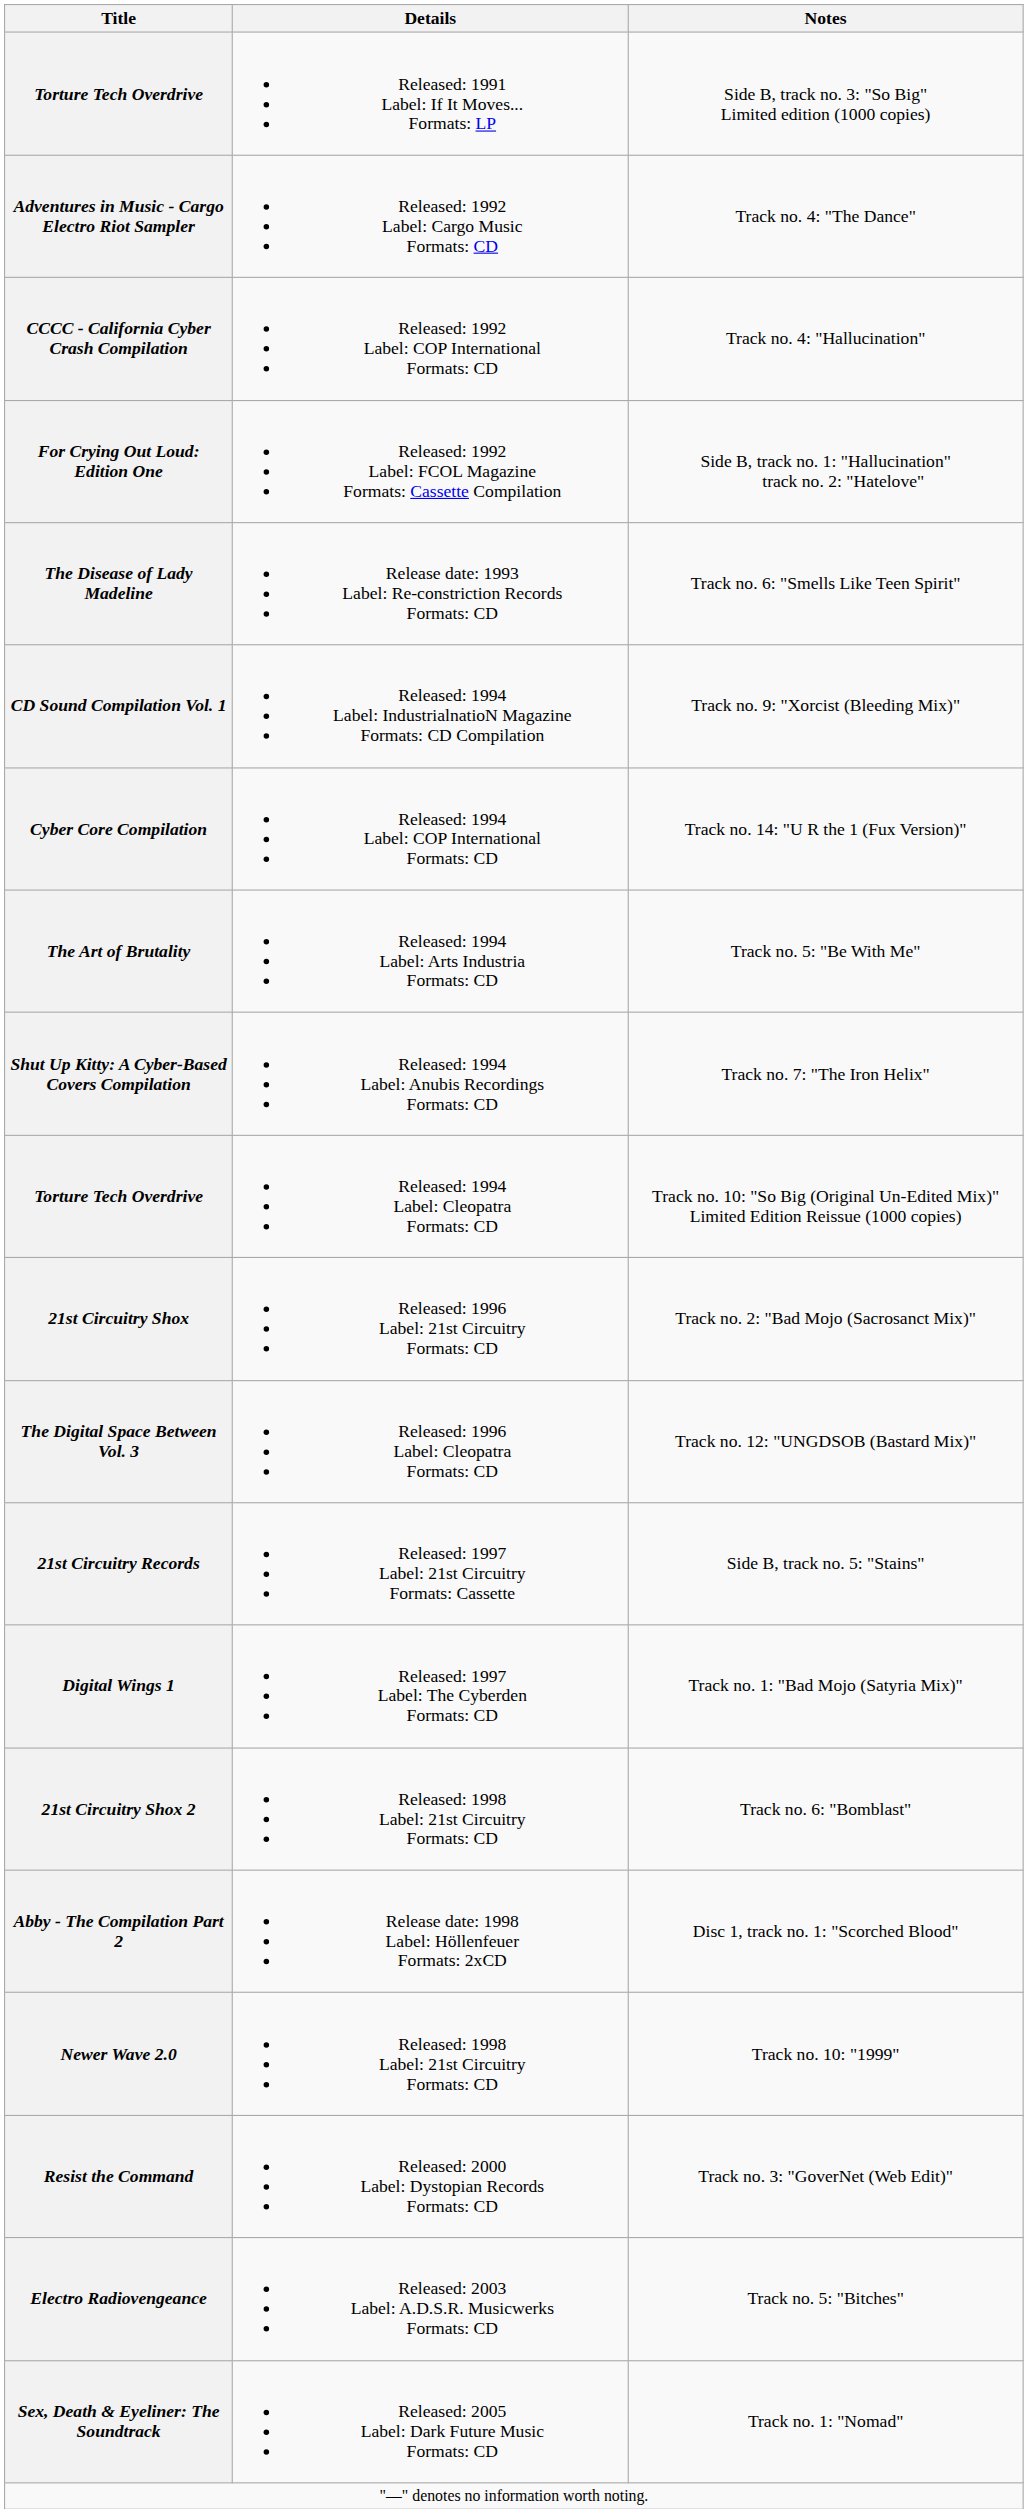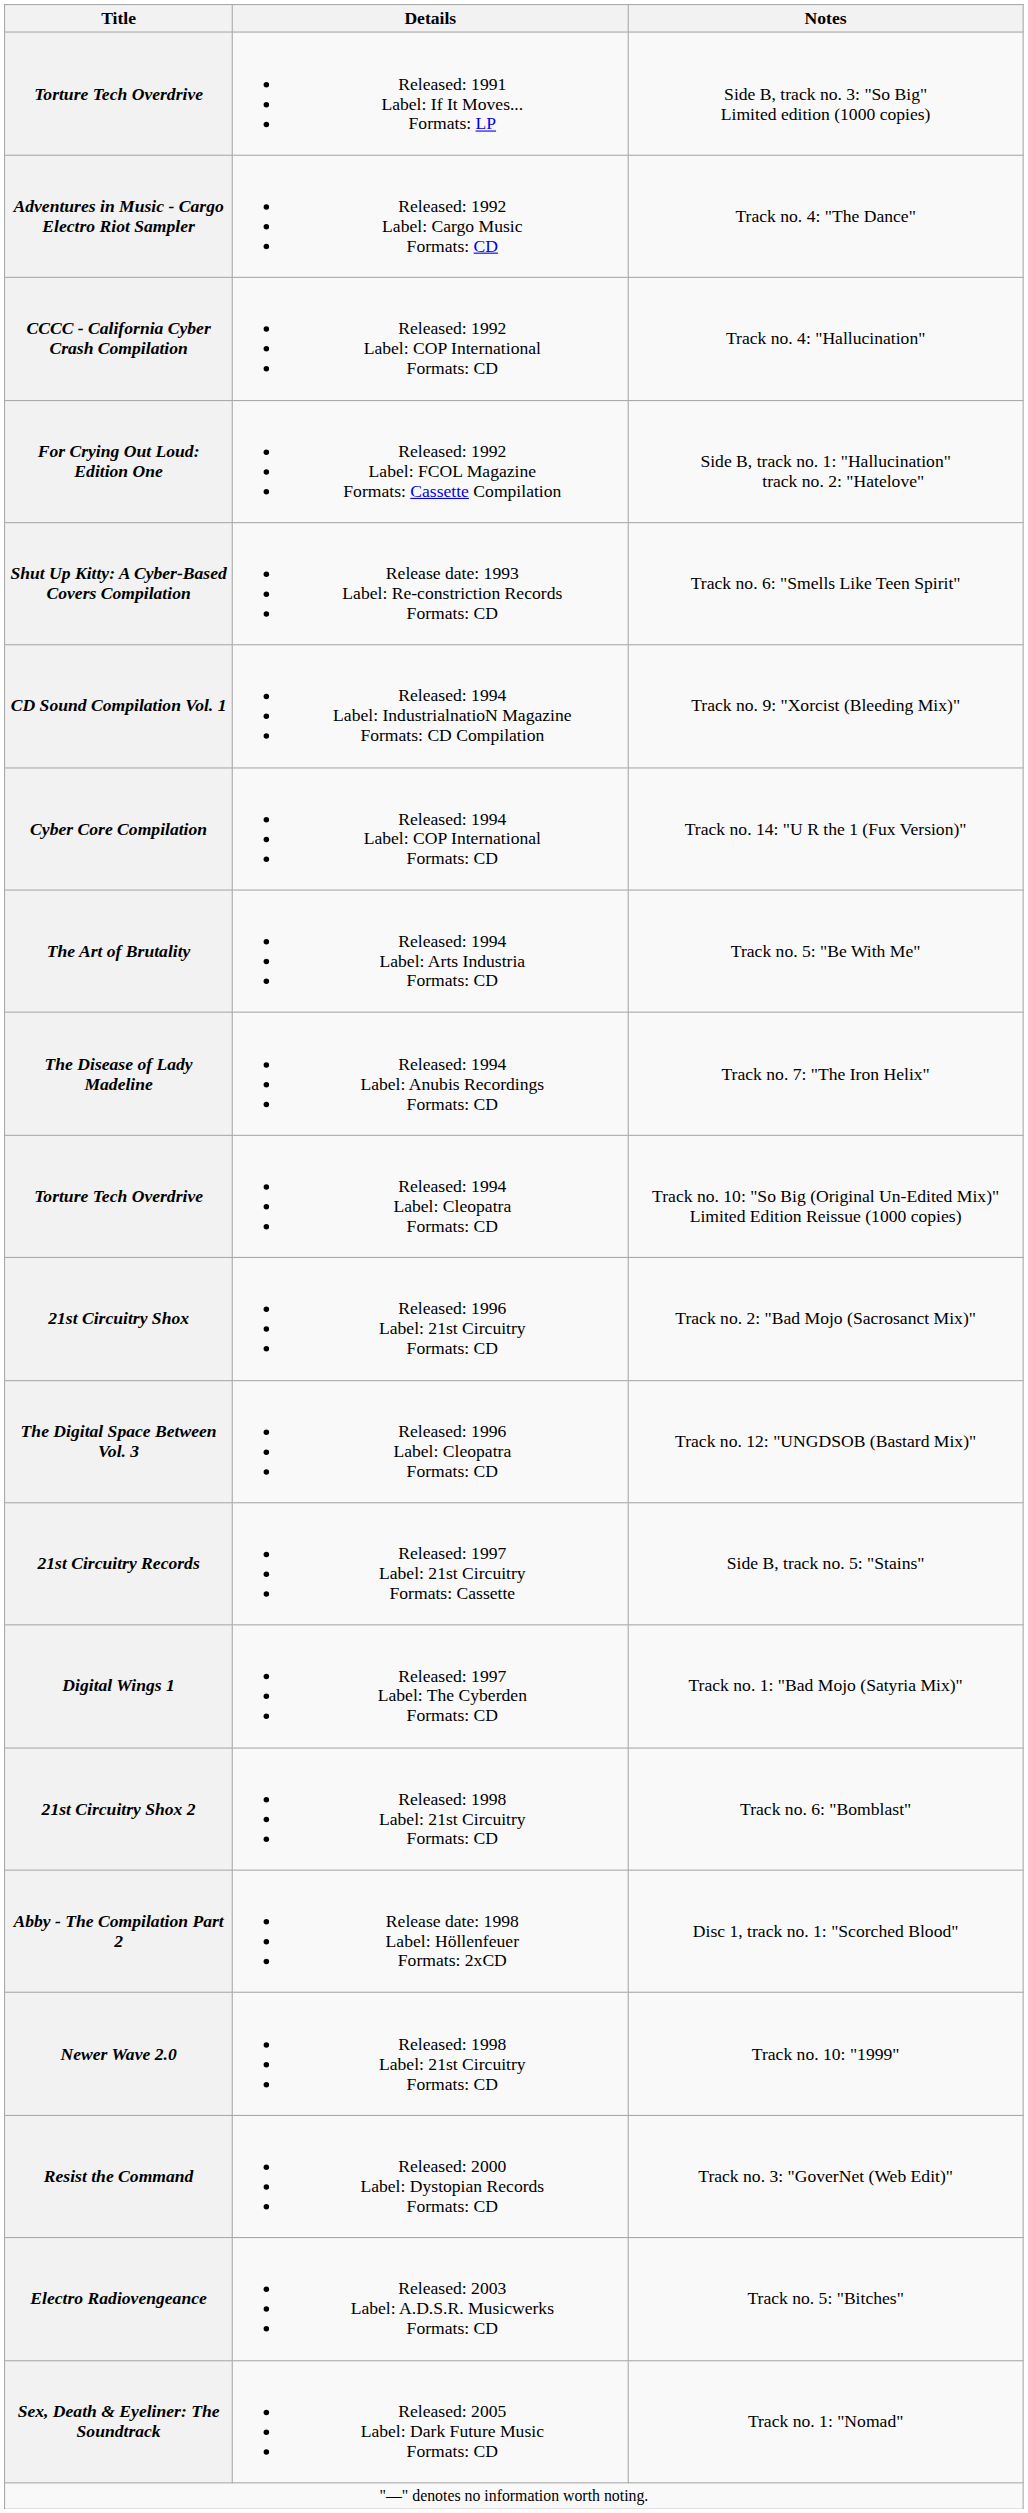(119, 583) The Disease of Lady Madeline -> (119, 583) Shut Up Kitty: A Cyber-Based Covers Compilation
(119, 1073) Shut Up Kitty: A Cyber-Based Covers Compilation -> (119, 1073) The Disease of Lady Madeline
